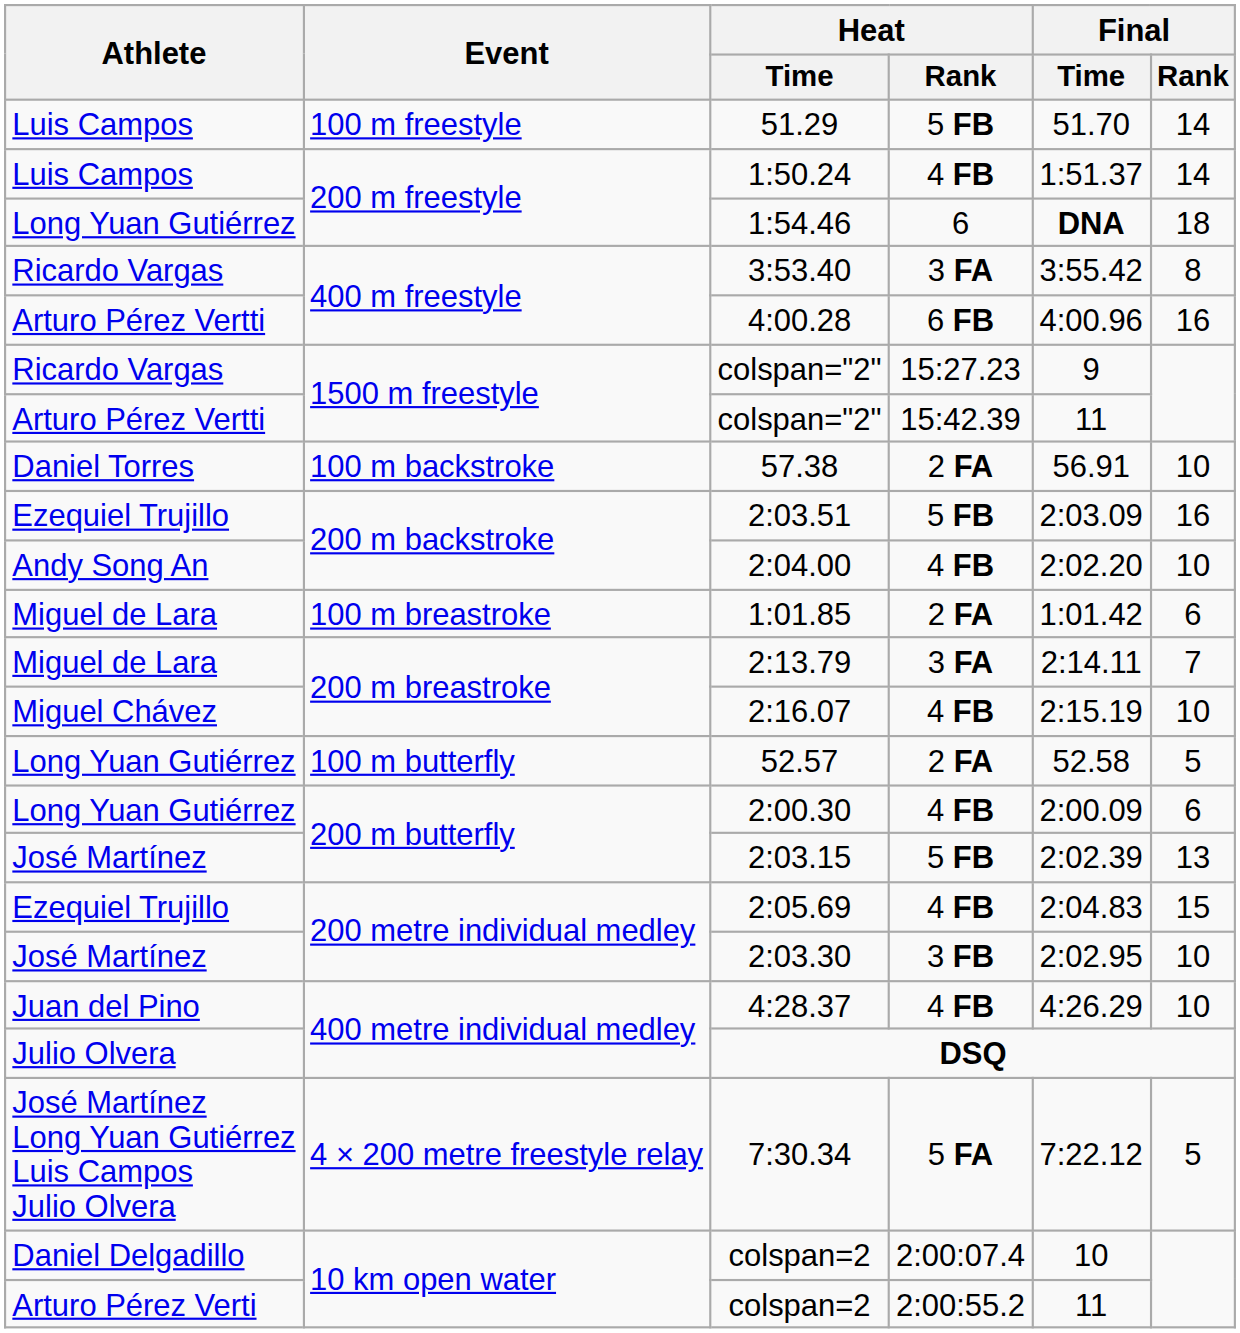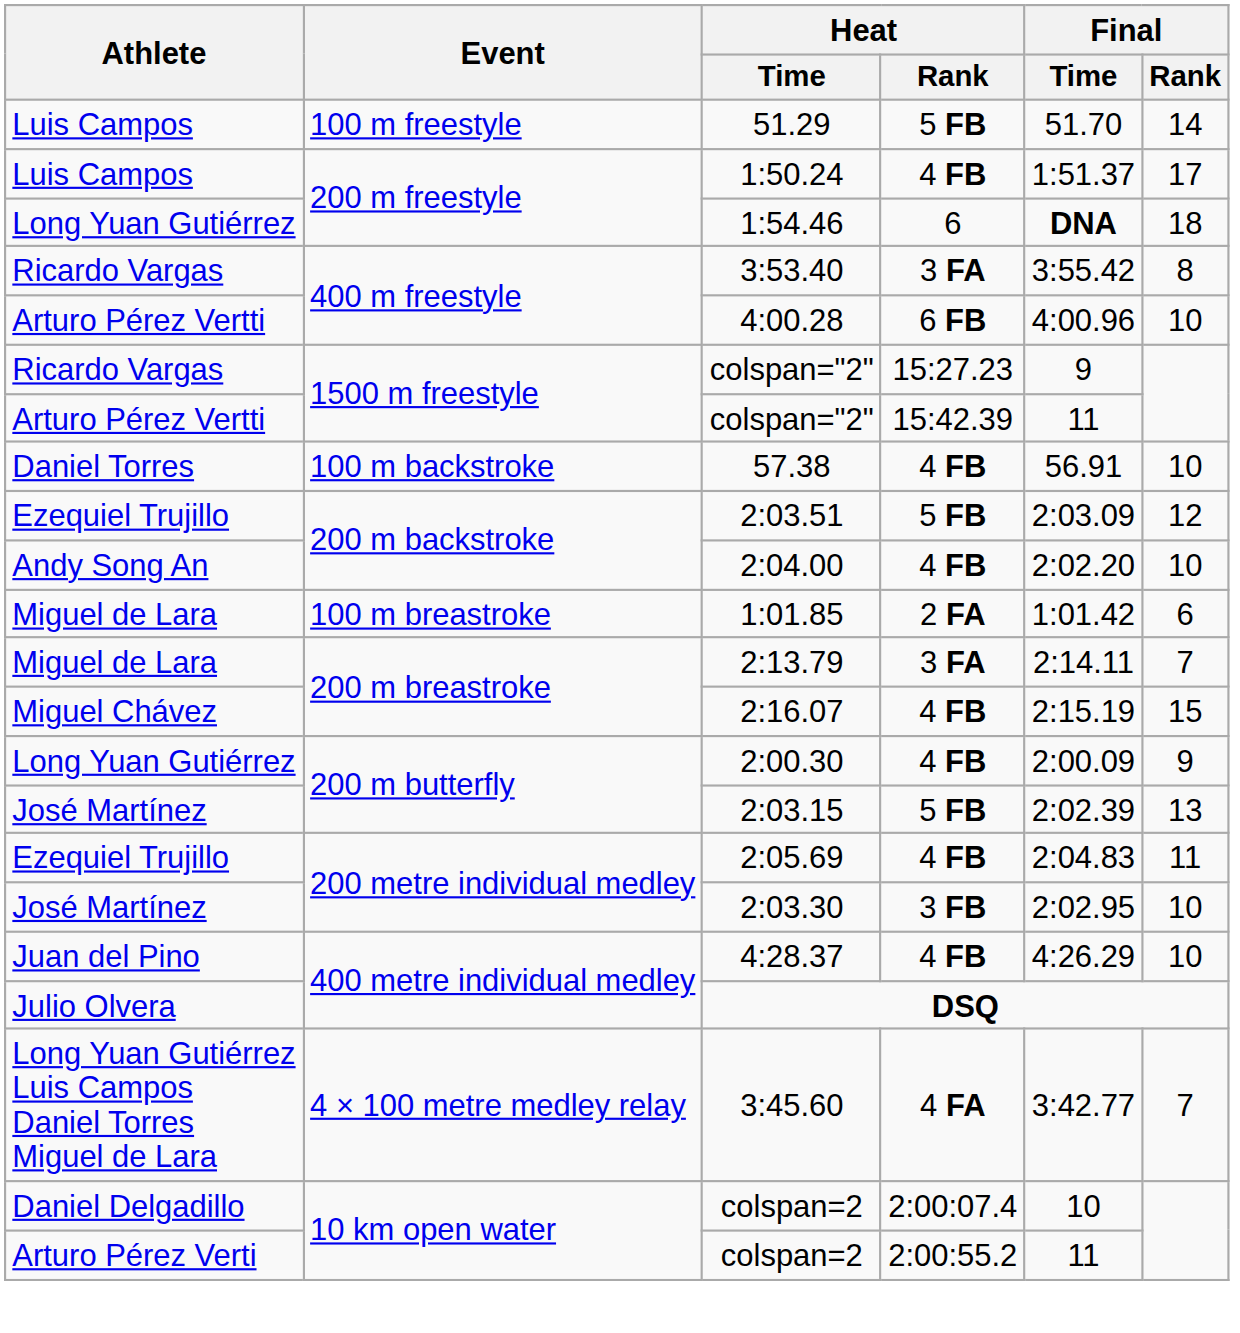(1193, 174) 14 -> (1185, 174) 17
(1193, 321) 16 -> (1185, 321) 10
(961, 467) 2 FA -> (953, 467) 4 FB
(1193, 516) 16 -> (1185, 516) 12
(1193, 712) 10 -> (1185, 712) 15
- row: (154, 761)
(1193, 810) 6 -> (1185, 761) 9
(1193, 908) 15 -> (1185, 859) 11
- row: (154, 1155)
+ row: (154, 1106)
